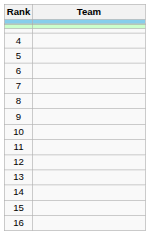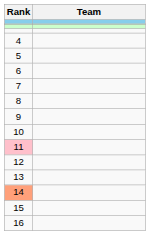(19, 147) no background -> (19, 147) pink background
(19, 192) no background -> (19, 192) lightsalmon background
